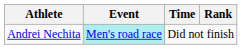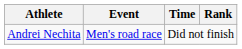(124, 34) paleturquoise background -> (124, 34) no background
